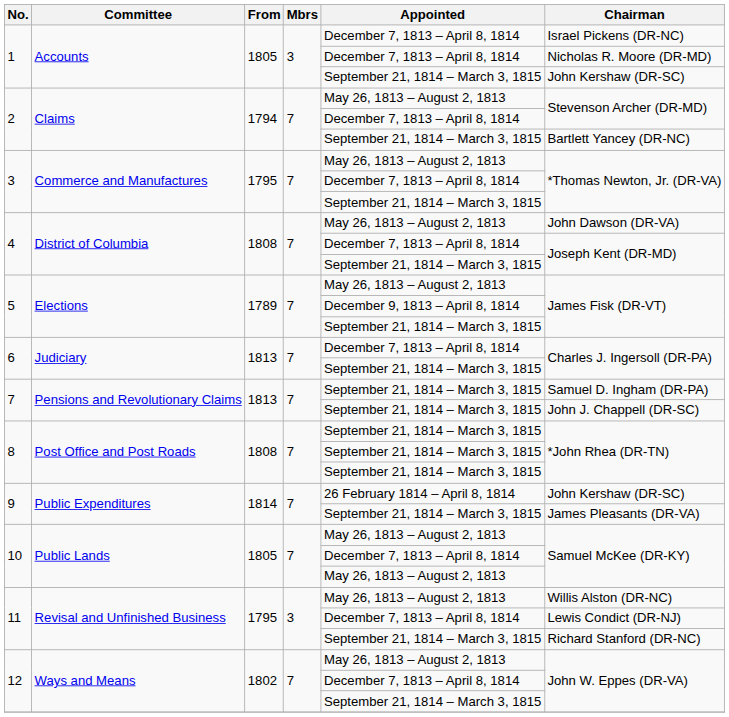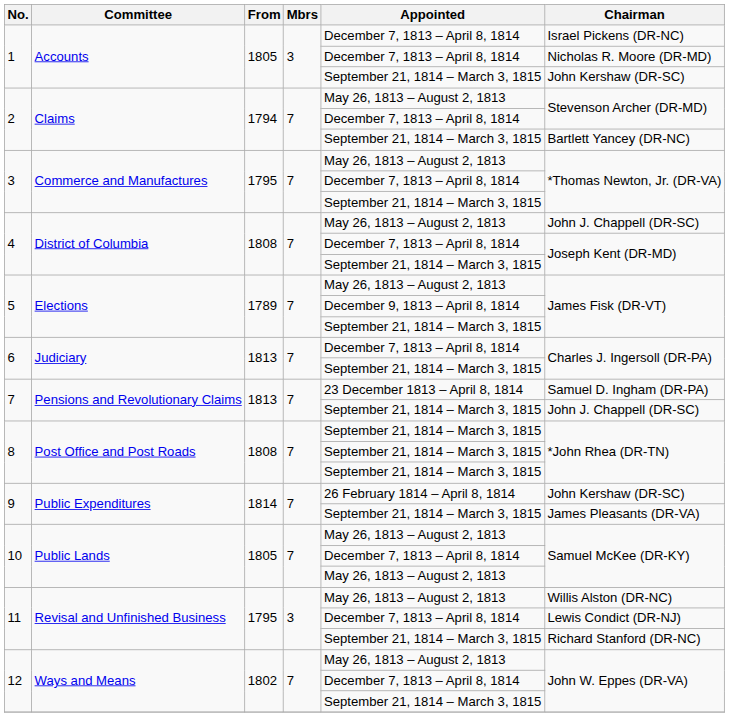(613, 222) John Dawson (DR-VA) -> (623, 222) John J. Chappell (DR-SC)
(433, 389) September 21, 1814 – March 3, 1815 -> (424, 389) 23 December 1813 – April 8, 1814
